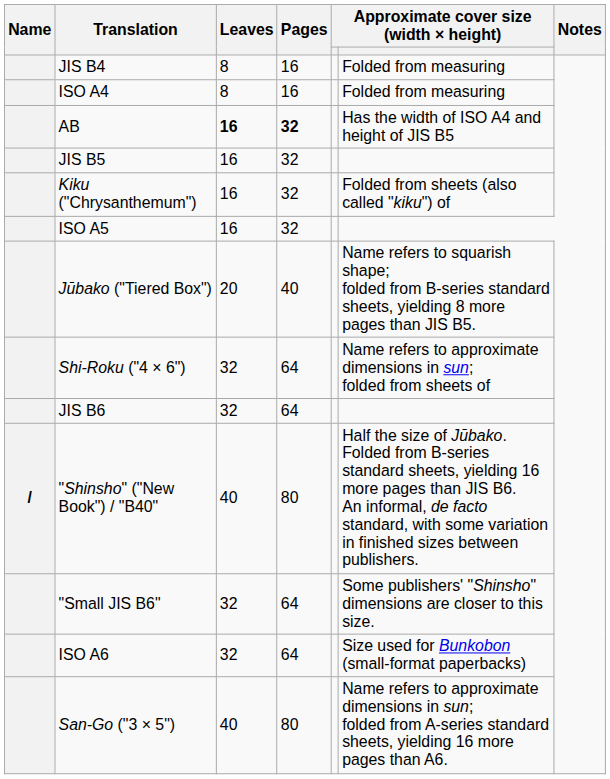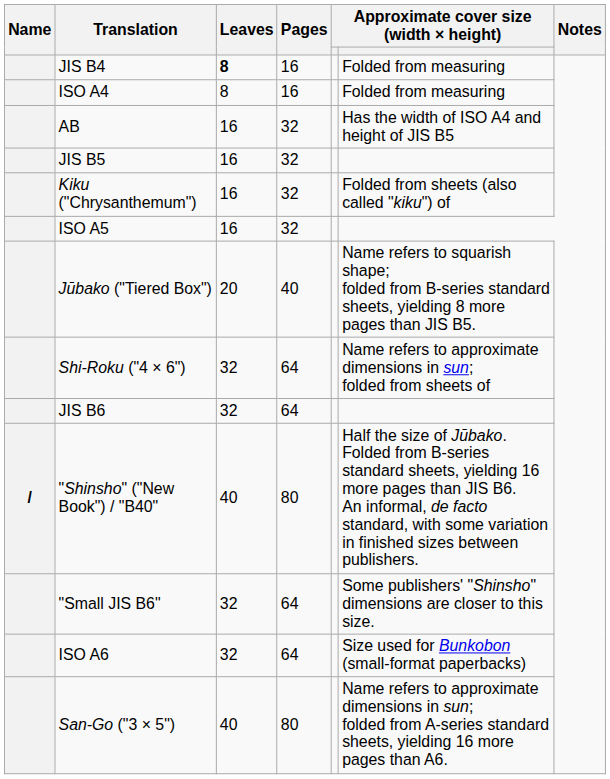(224, 67) normal -> (224, 67) bold
(229, 126) bold -> (229, 126) normal
(290, 126) bold -> (290, 126) normal
